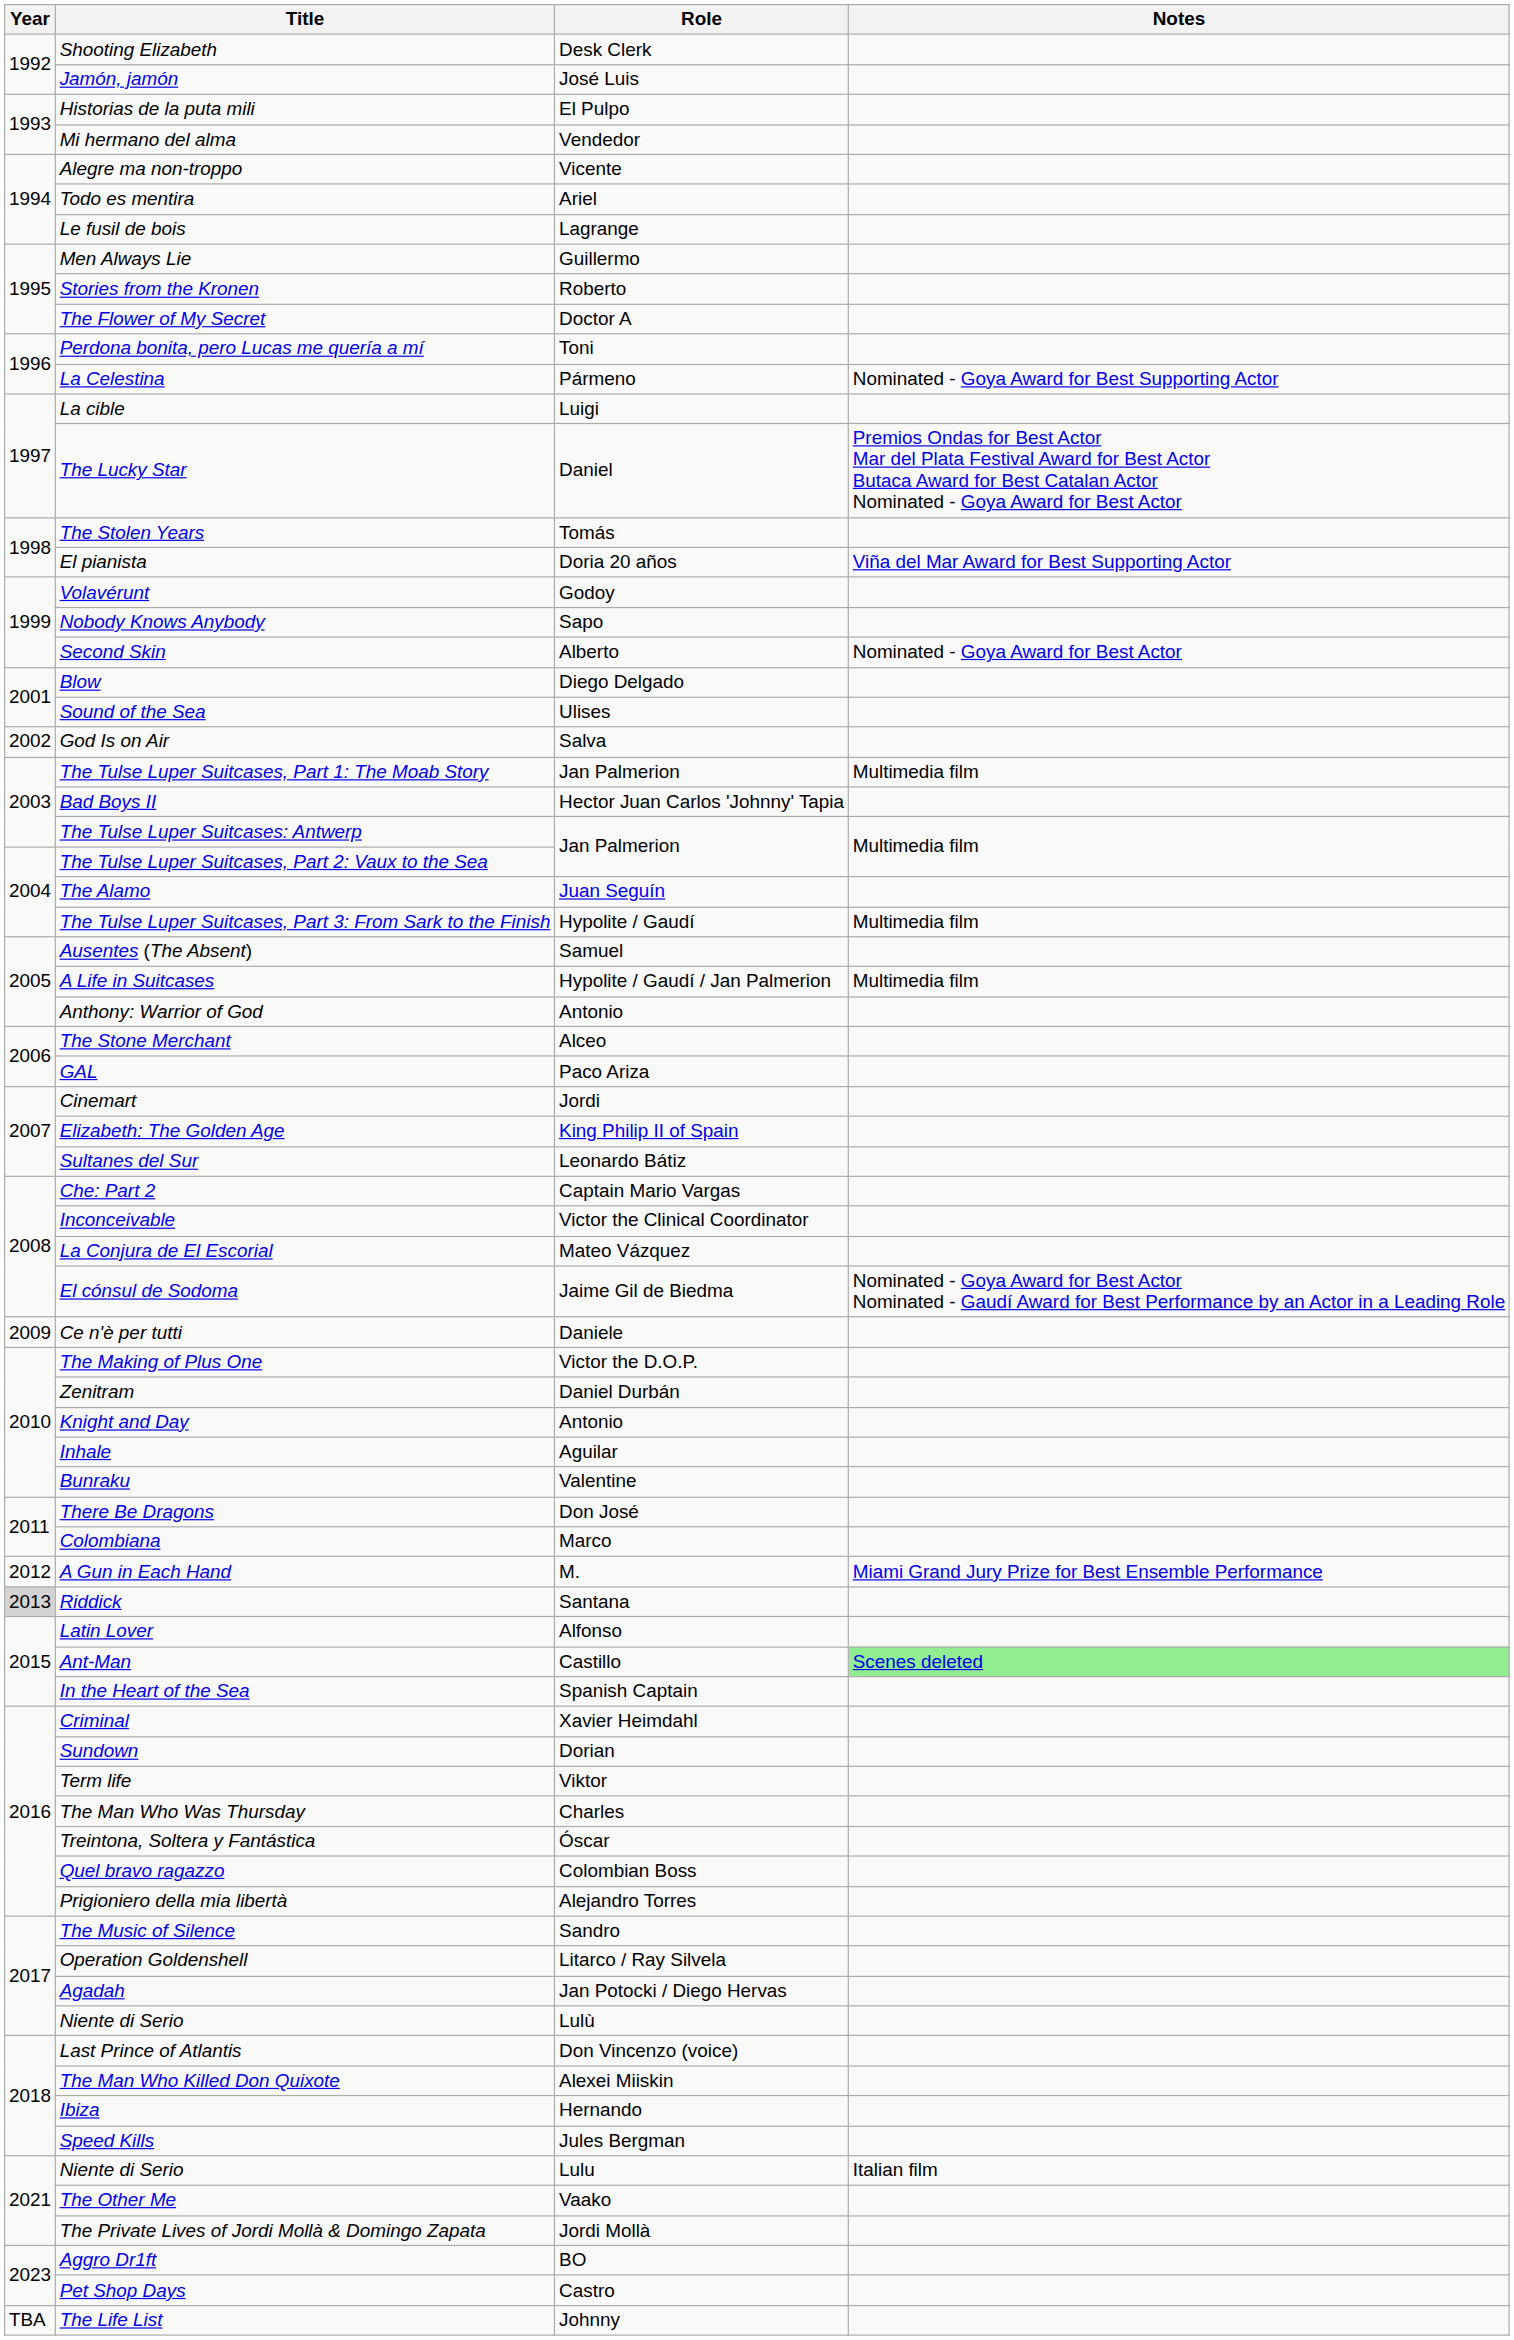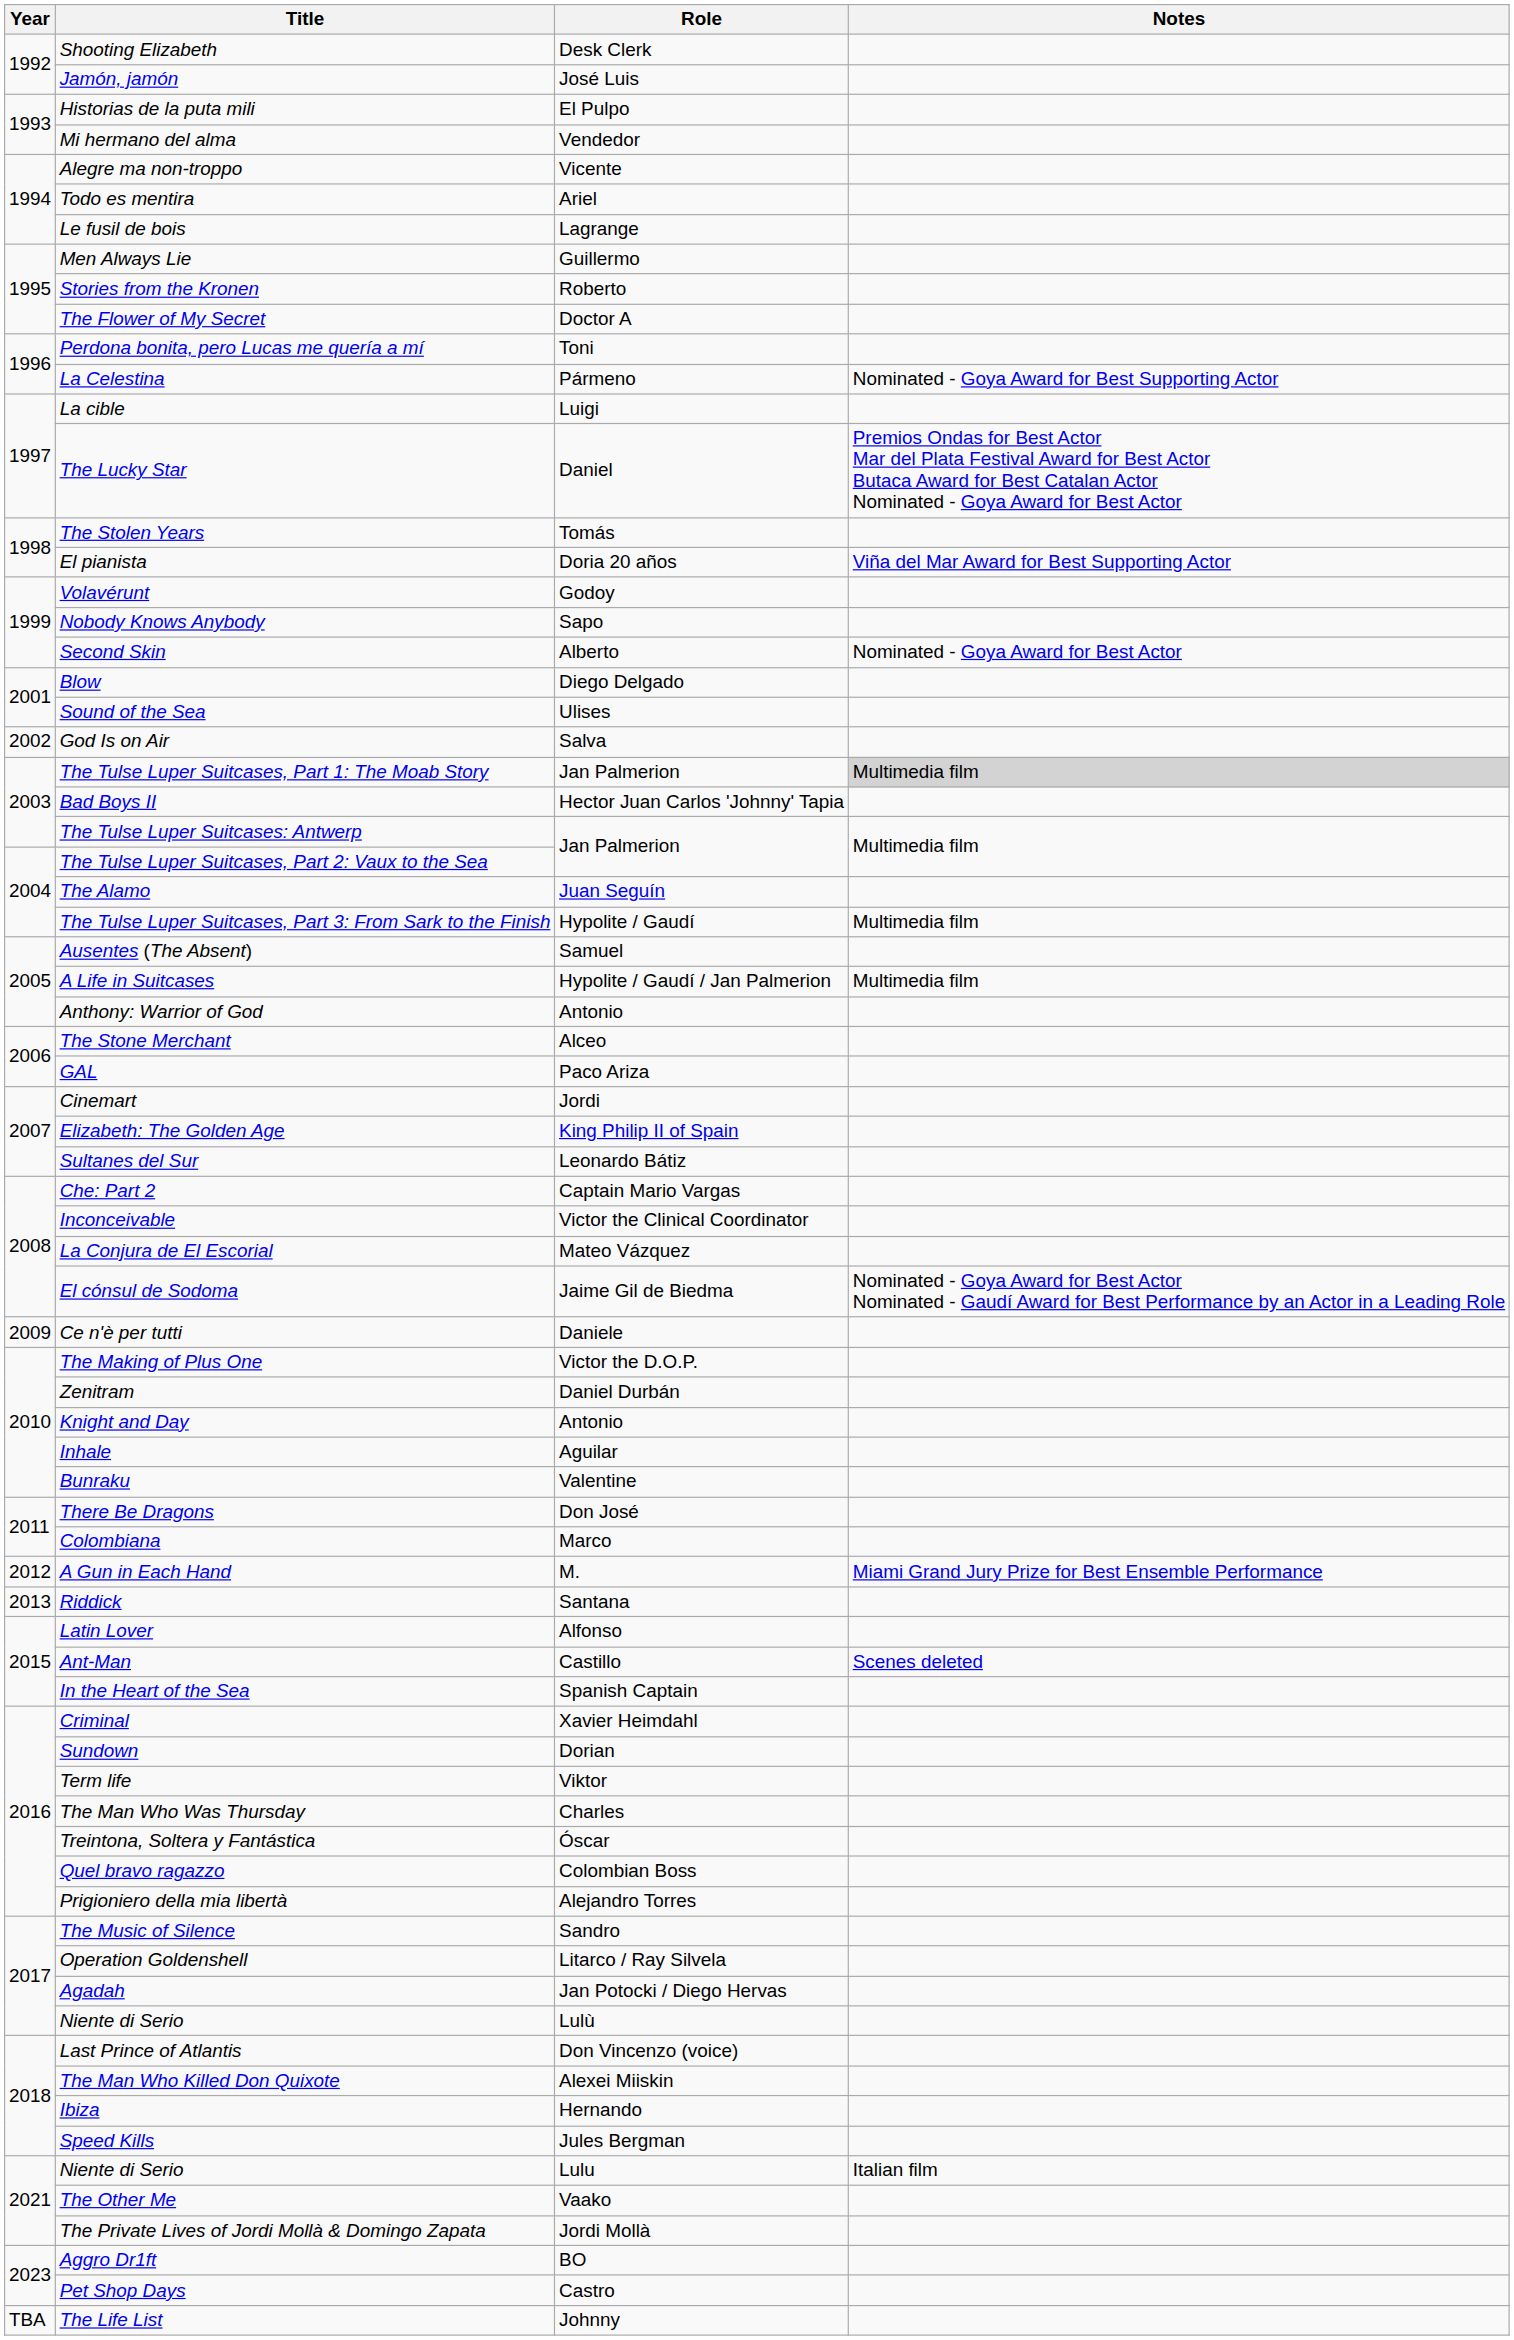(916, 771) no background -> (916, 771) lightgrey background
(30, 1601) lightgrey background -> (30, 1601) no background
(918, 1661) lightgreen background -> (918, 1661) no background
